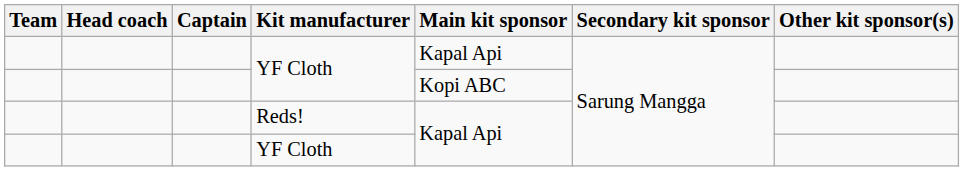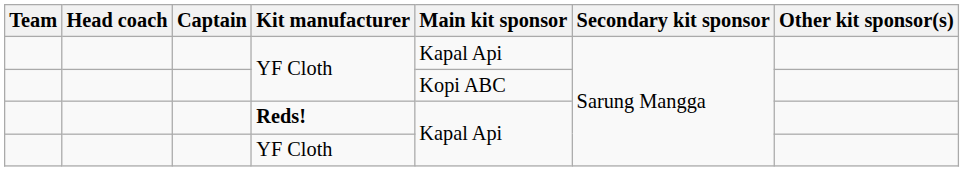(280, 117) normal -> (281, 117) bold
